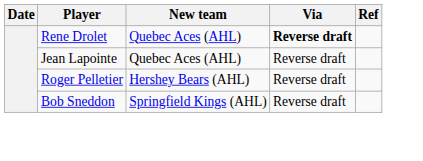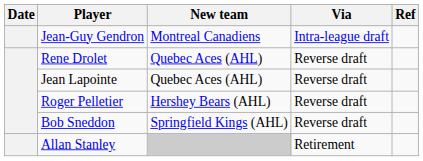+ row: (93, 36)
(312, 36) bold -> (331, 58) normal
+ row: (78, 144)
